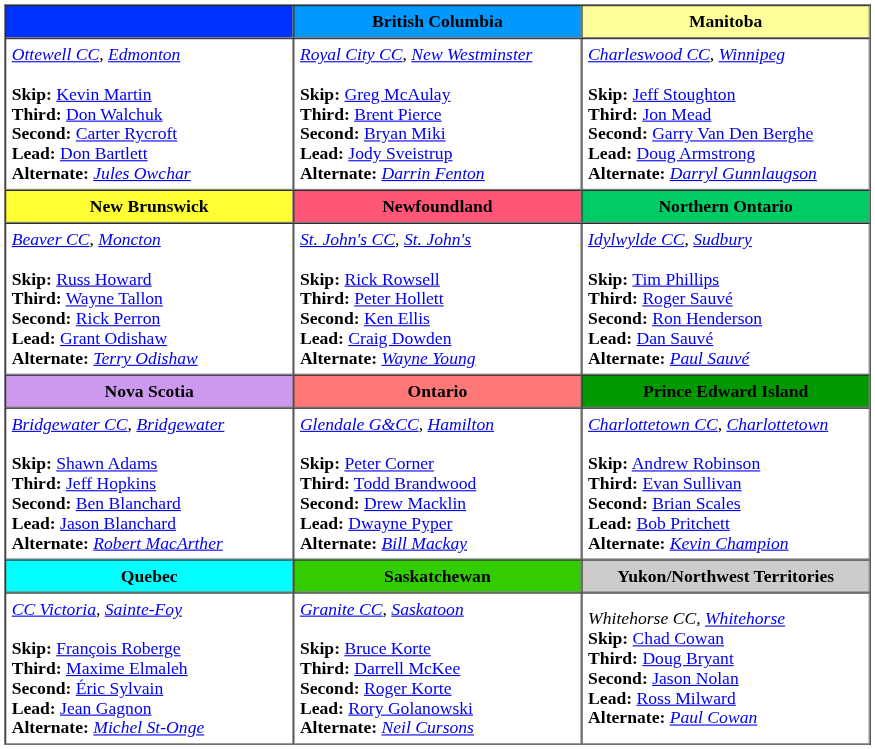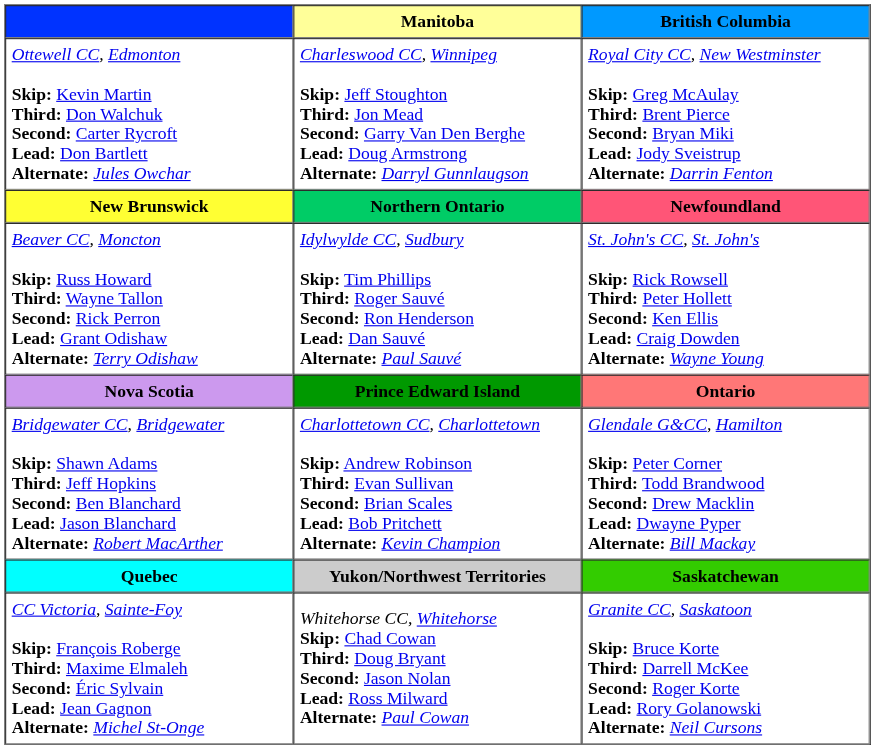columns swapped: (437, 21) <-> (726, 21)
